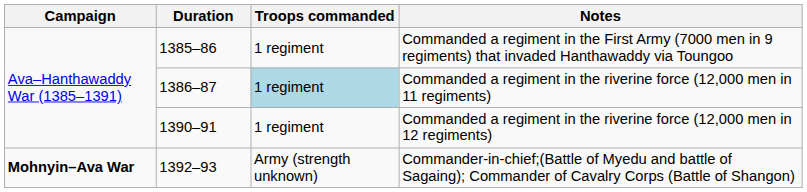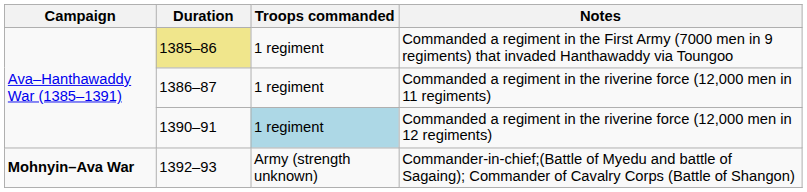(188, 47) no background -> (188, 47) khaki background
(289, 87) lightblue background -> (289, 87) no background
(289, 127) no background -> (289, 127) lightblue background
